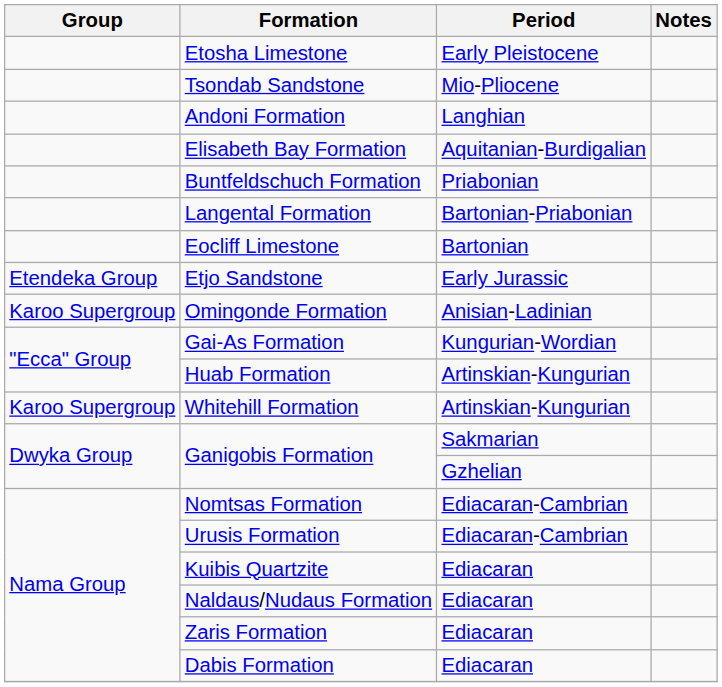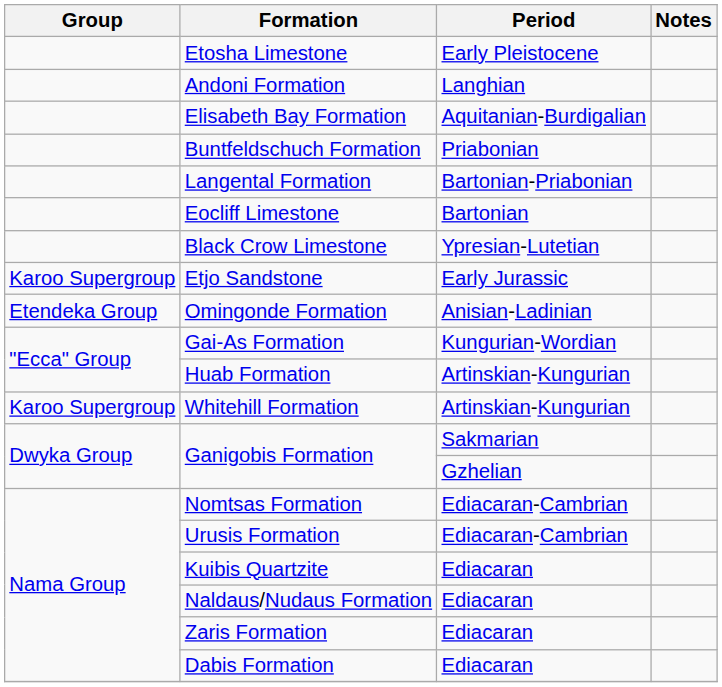- row: (275, 85)
+ row: (286, 246)
(83, 278) Etendeka Group -> (92, 278) Karoo Supergroup
(92, 310) Karoo Supergroup -> (83, 310) Etendeka Group
